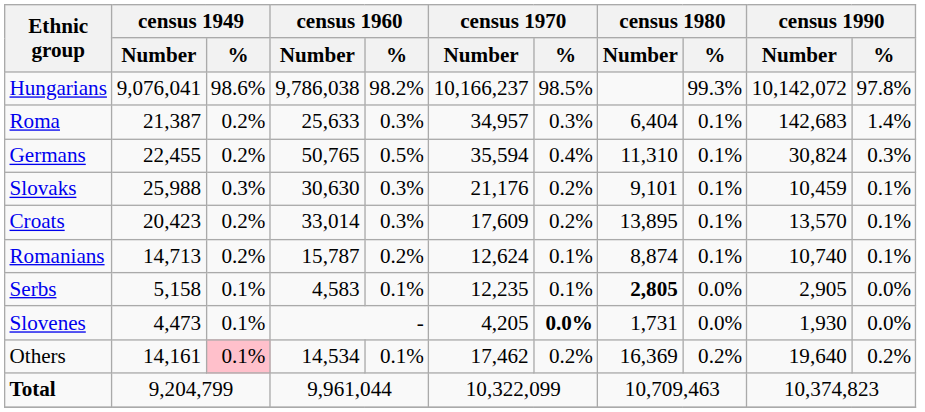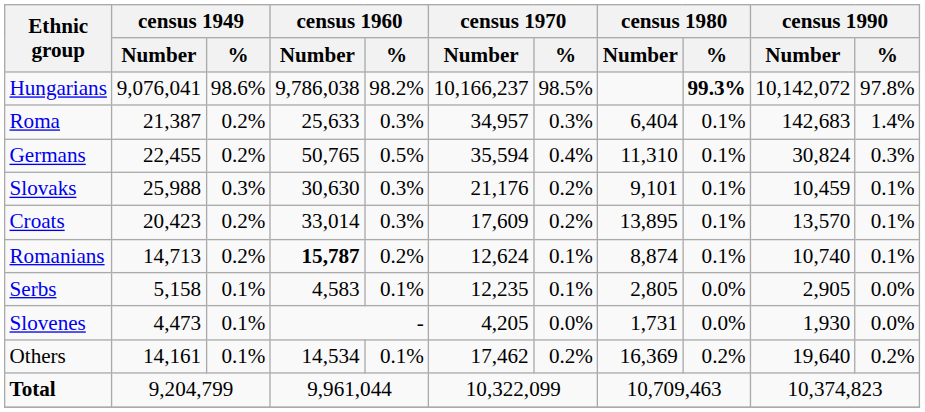(715, 88) normal -> (717, 88) bold
(331, 255) normal -> (331, 255) bold
(654, 289) bold -> (654, 289) normal
(569, 322) bold -> (571, 322) normal
(243, 356) pink background -> (243, 356) no background
